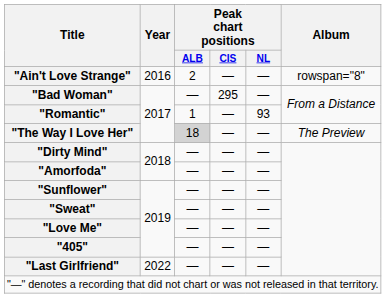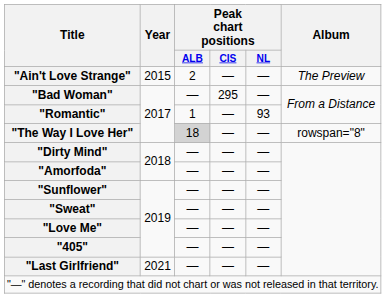(158, 76) 2016 -> (158, 76) 2015
(331, 76) rowspan="8" -> (331, 76) The Preview
(331, 133) The Preview -> (331, 133) rowspan="8"
(158, 266) 2022 -> (158, 266) 2021
